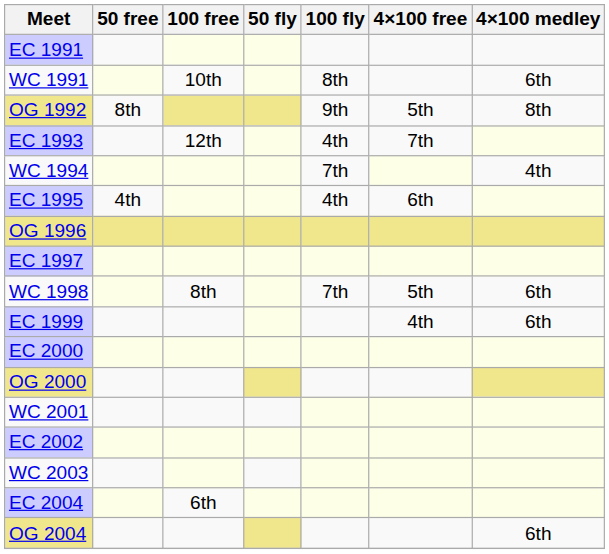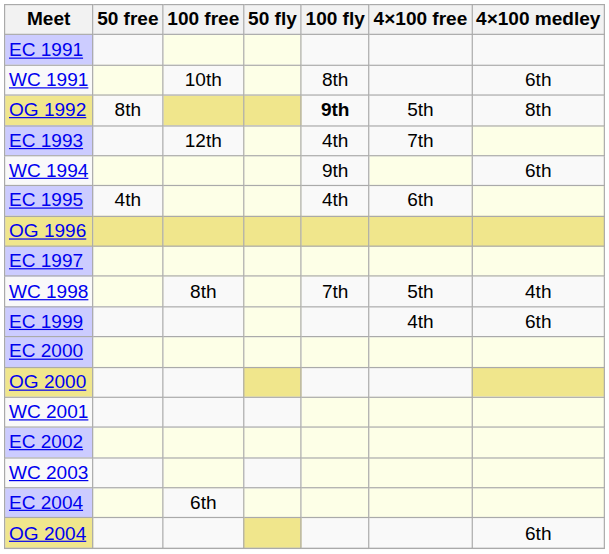(335, 110) normal -> (335, 110) bold
(335, 170) 7th -> (335, 170) 9th
(538, 170) 4th -> (538, 170) 6th
(538, 291) 6th -> (538, 291) 4th
